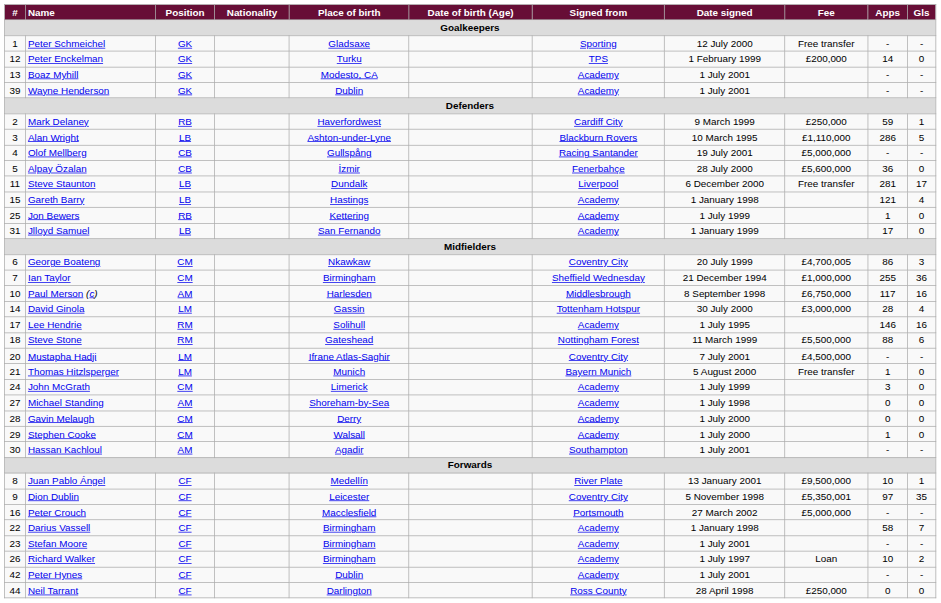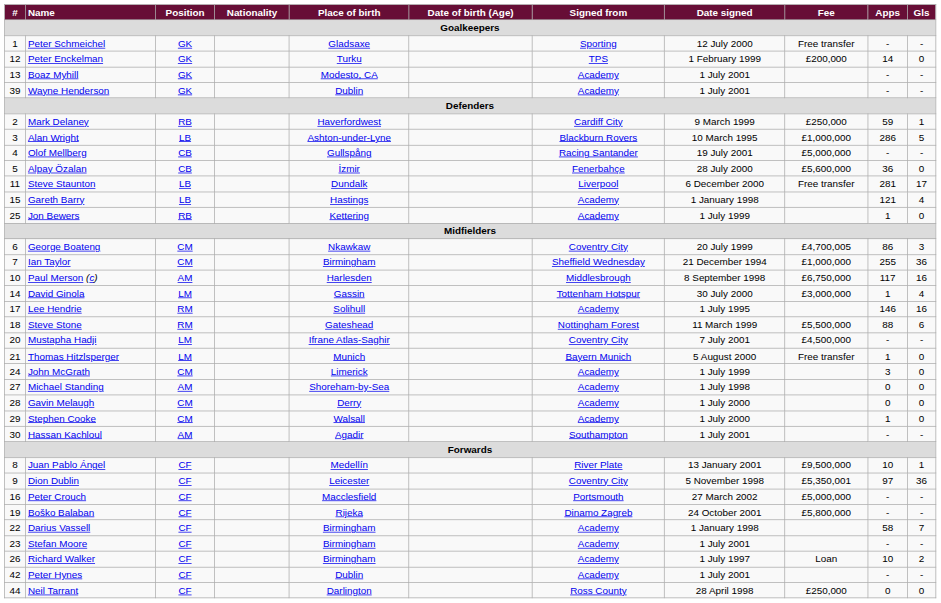(826, 137) £1,110,000 -> (826, 137) £1,000,000
- row: (59, 230)
(888, 309) 28 -> (888, 293) 1
(922, 496) 35 -> (922, 480) 36
+ row: (61, 512)
